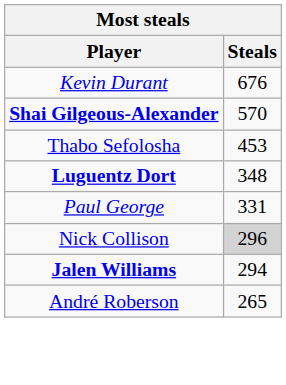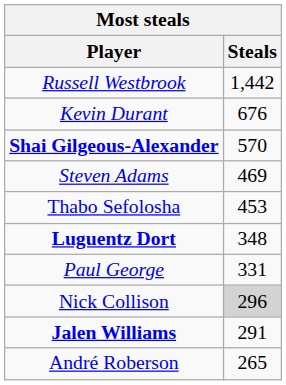+ row: (114, 82)
+ row: (114, 176)
(252, 269) 294 -> (252, 332) 291
